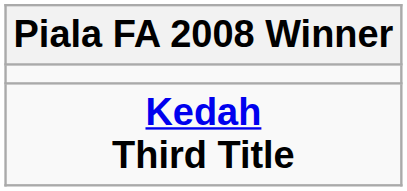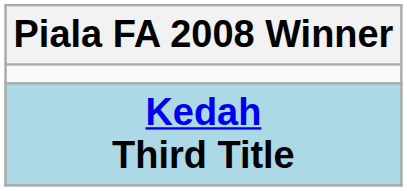(203, 133) no background -> (203, 133) lightblue background
